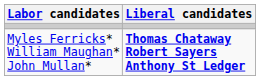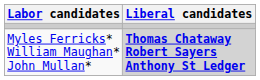(185, 52) no background -> (185, 52) lightgrey background
